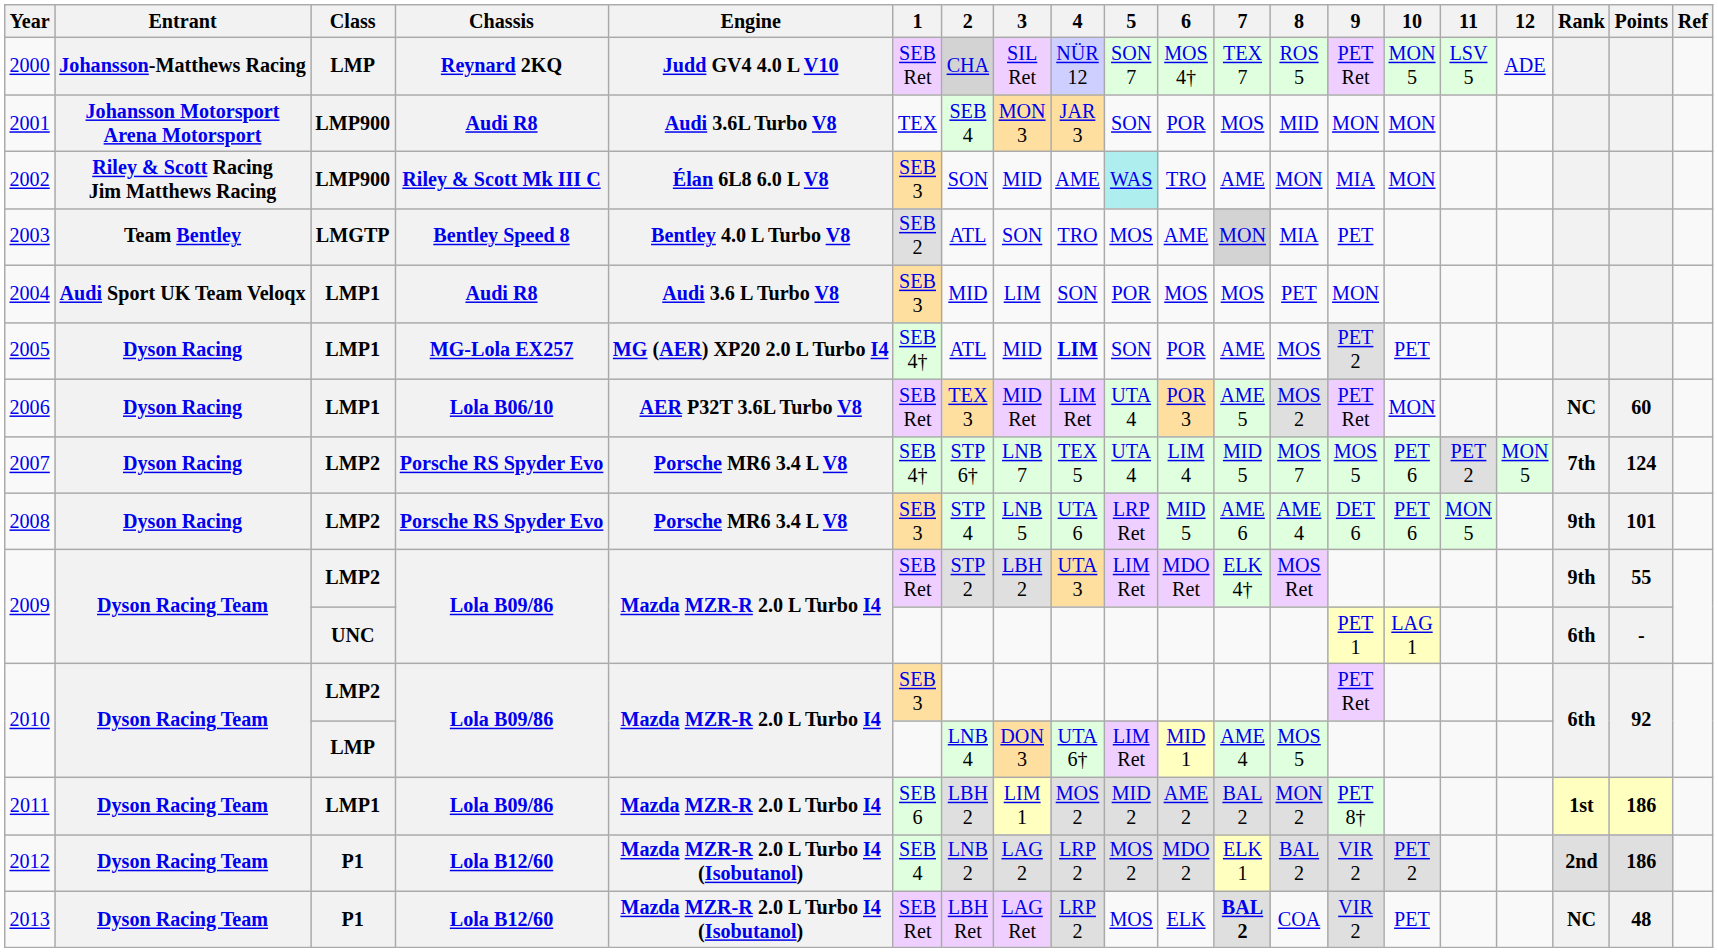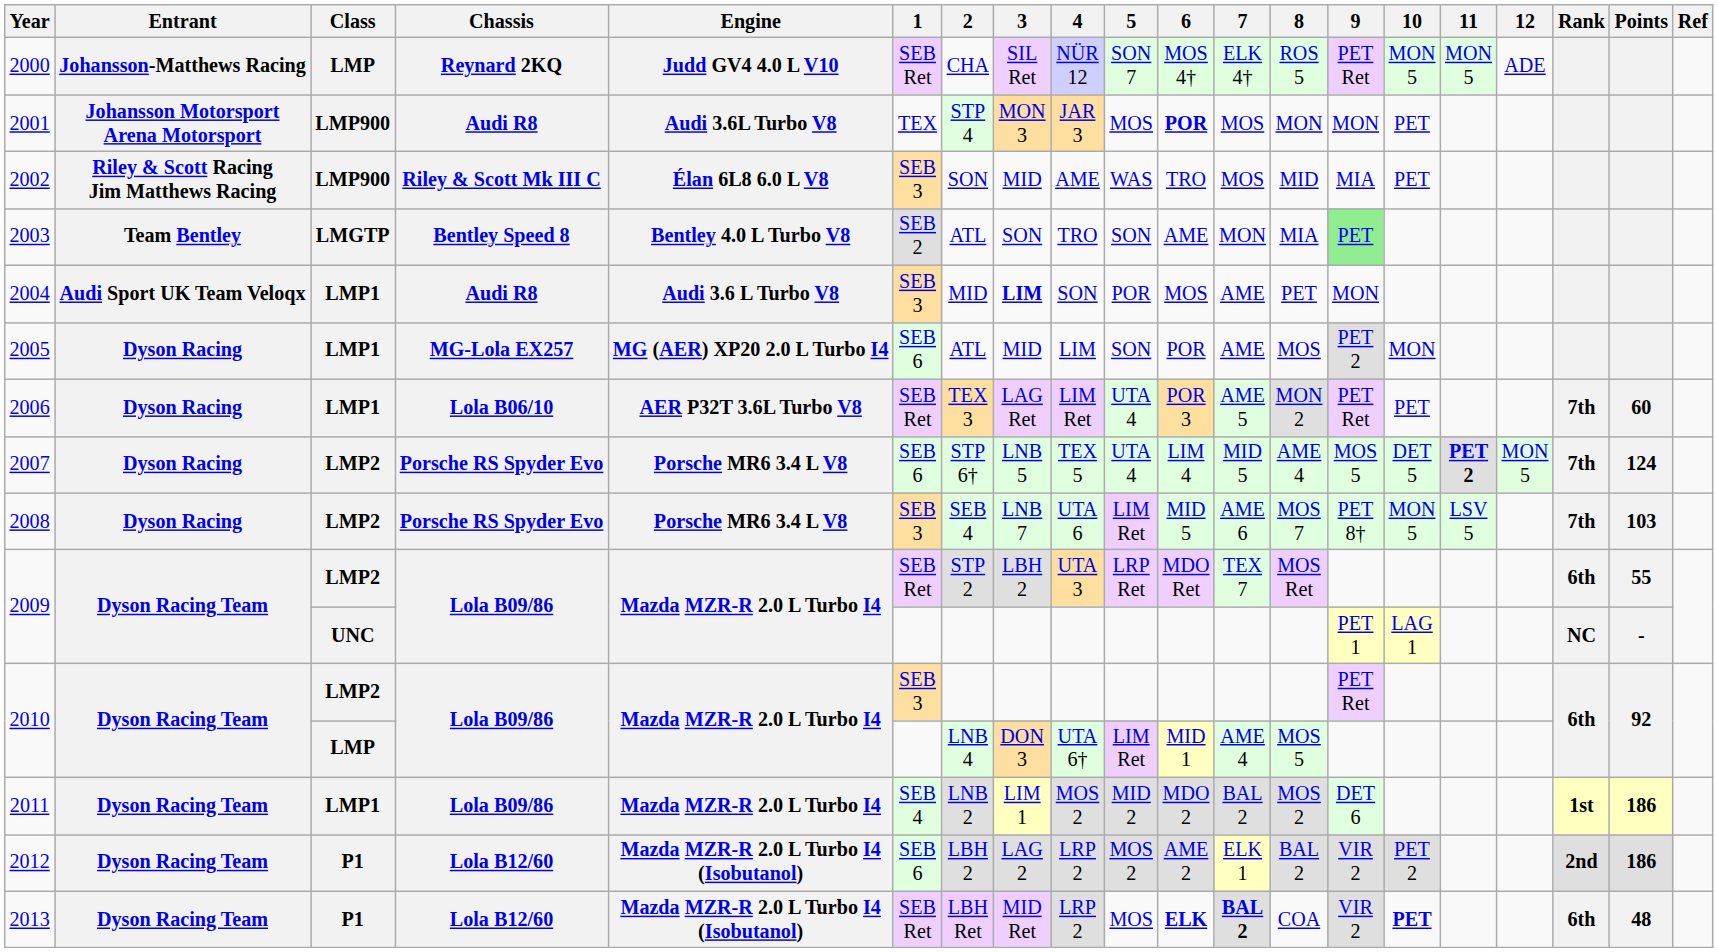(968, 65) lightgrey background -> (968, 65) no background
(1243, 65) TEX 7 -> (1243, 65) ELK 4†
(1468, 65) LSV 5 -> (1468, 65) MON 5
(968, 122) SEB 4 -> (968, 122) STP 4
(1131, 122) SON -> (1131, 122) MOS
(1186, 122) normal -> (1186, 122) bold
(1299, 122) MID -> (1299, 122) MON
(1412, 122) MON -> (1412, 122) PET
(1131, 179) paleturquoise background -> (1131, 179) no background
(1243, 179) AME -> (1243, 179) MOS
(1299, 179) MON -> (1299, 179) MID
(1412, 179) MON -> (1412, 179) PET
(1131, 236) MOS -> (1131, 236) SON
(1243, 236) lightgrey background -> (1243, 236) no background
(1356, 236) no background -> (1356, 236) lightgreen background
(1022, 293) normal -> (1022, 293) bold
(1243, 293) MOS -> (1243, 293) AME
(918, 350) SEB 4† -> (918, 350) SEB 6
(1078, 350) bold -> (1077, 350) normal
(1412, 350) PET -> (1412, 350) MON
(1022, 407) MID Ret -> (1022, 407) LAG Ret
(1299, 407) MOS 2 -> (1299, 407) MON 2
(1412, 407) MON -> (1412, 407) PET
(1581, 407) NC -> (1581, 407) 7th
(918, 463) SEB 4† -> (918, 463) SEB 6
(1022, 463) LNB 7 -> (1022, 463) LNB 5
(1299, 463) MOS 7 -> (1299, 463) AME 4
(1412, 463) PET 6 -> (1412, 463) DET 5
(1468, 463) normal -> (1468, 463) bold
(968, 520) STP 4 -> (968, 520) SEB 4
(1022, 520) LNB 5 -> (1022, 520) LNB 7
(1131, 520) LRP Ret -> (1131, 520) LIM Ret
(1299, 520) AME 4 -> (1299, 520) MOS 7
(1355, 520) DET 6 -> (1356, 520) PET 8†
(1412, 520) PET 6 -> (1412, 520) MON 5
(1468, 520) MON 5 -> (1468, 520) LSV 5
(1581, 520) 9th -> (1581, 520) 7th
(1641, 520) 101 -> (1641, 520) 103
(1131, 577) LIM Ret -> (1131, 577) LRP Ret
(1243, 577) ELK 4† -> (1243, 577) TEX 7
(1581, 577) 9th -> (1581, 577) 6th
(1581, 634) 6th -> (1581, 634) NC
(918, 805) SEB 6 -> (918, 805) SEB 4
(968, 805) LBH 2 -> (968, 805) LNB 2
(1186, 805) AME 2 -> (1186, 805) MDO 2
(1299, 805) MON 2 -> (1299, 805) MOS 2
(1356, 805) PET 8† -> (1355, 805) DET 6
(918, 862) SEB 4 -> (918, 862) SEB 6
(968, 862) LNB 2 -> (968, 862) LBH 2
(1186, 862) MDO 2 -> (1186, 862) AME 2
(1022, 919) LAG Ret -> (1022, 919) MID Ret
(1186, 919) normal -> (1186, 919) bold
(1412, 919) normal -> (1412, 919) bold
(1581, 919) NC -> (1581, 919) 6th
